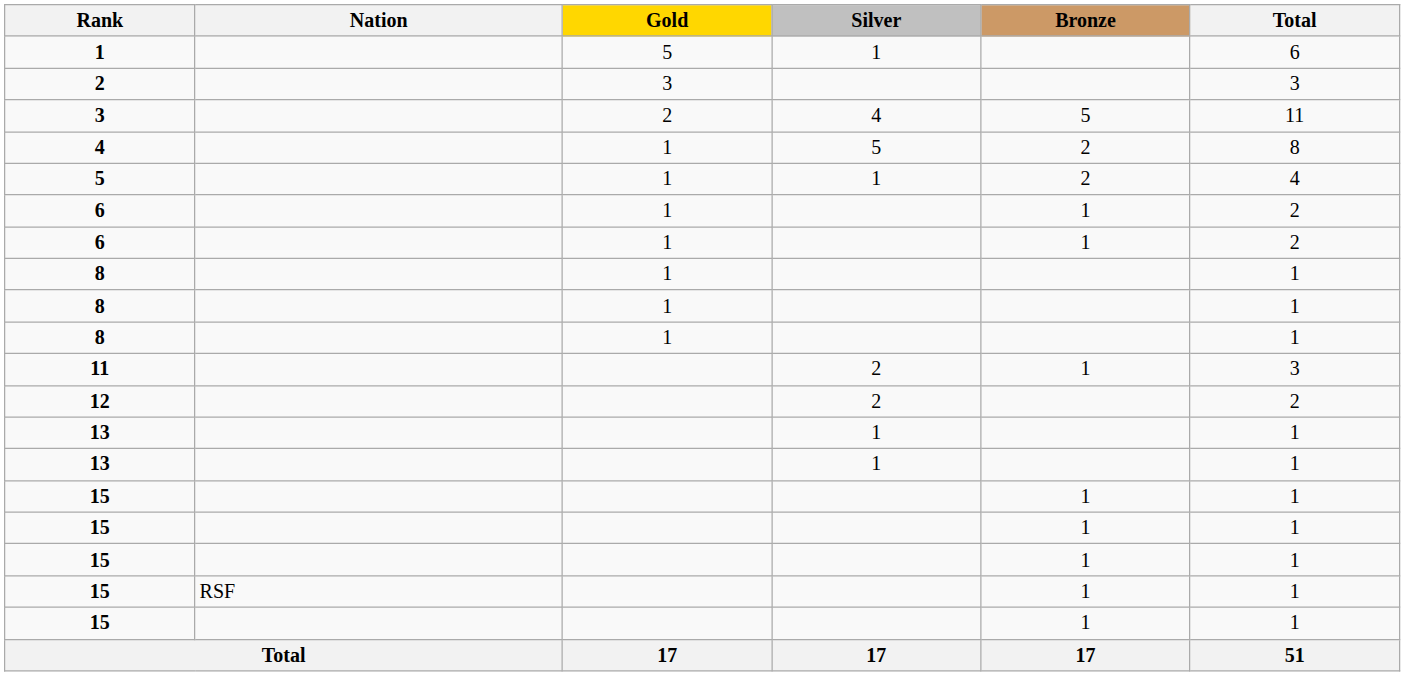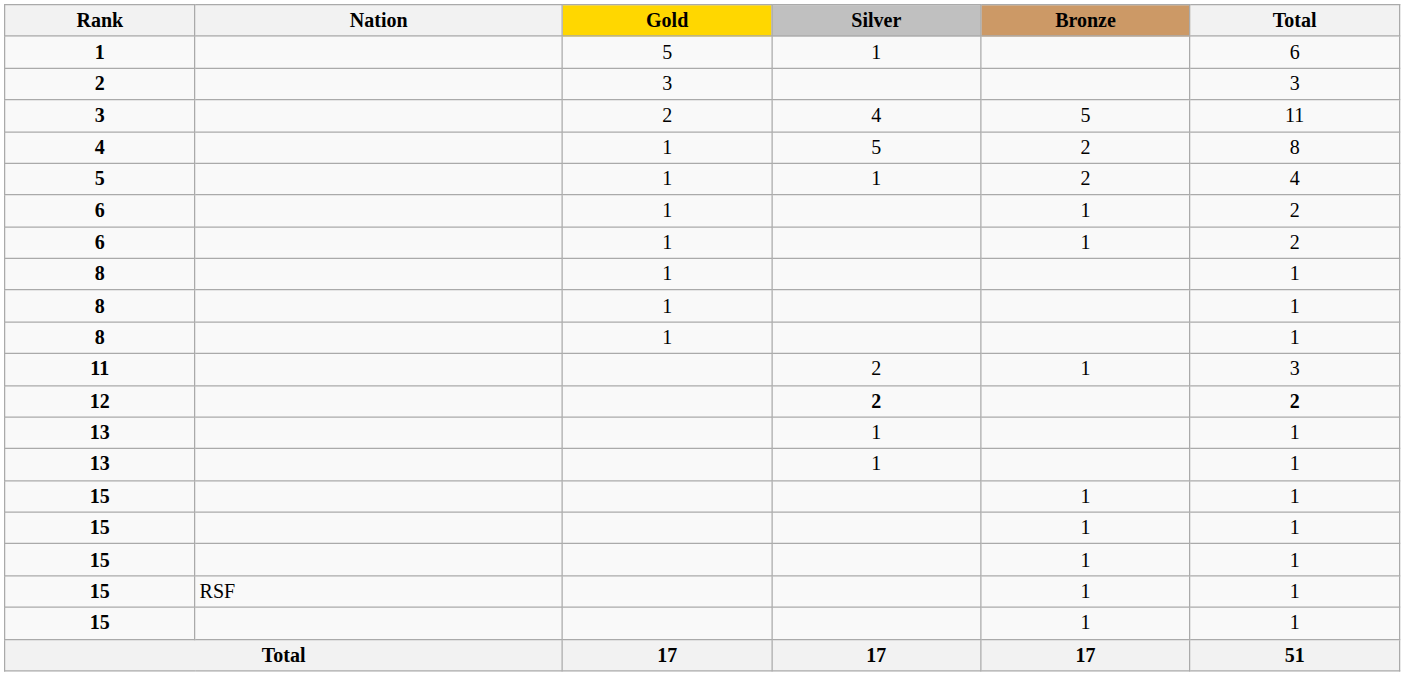(876, 400) normal -> (876, 400) bold
(1295, 400) normal -> (1295, 400) bold
